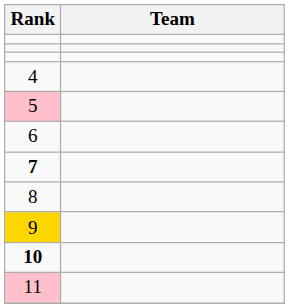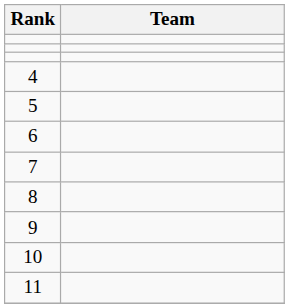(33, 106) pink background -> (33, 106) no background
(33, 166) bold -> (33, 166) normal
(33, 227) gold background -> (33, 227) no background
(33, 257) bold -> (33, 257) normal
(33, 287) pink background -> (33, 287) no background
